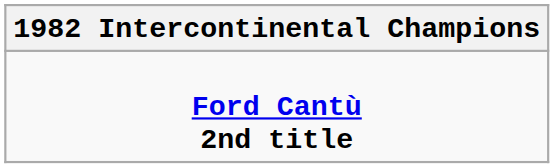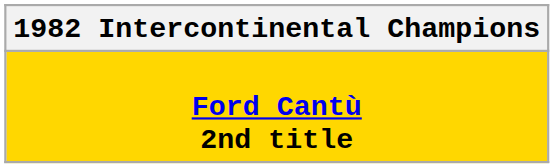(277, 123) no background -> (277, 123) gold background
